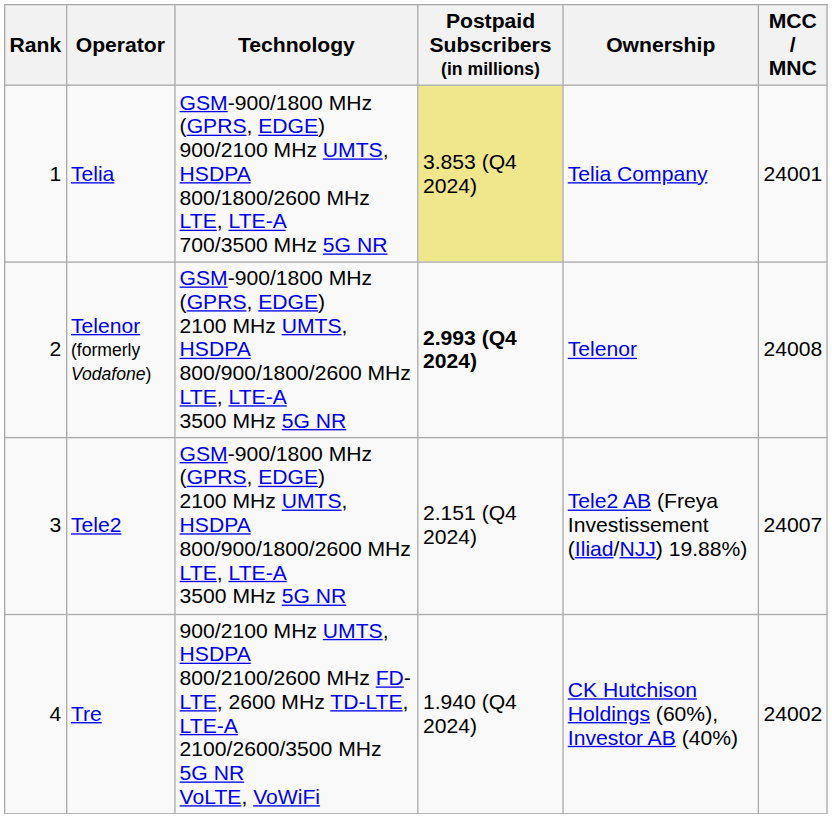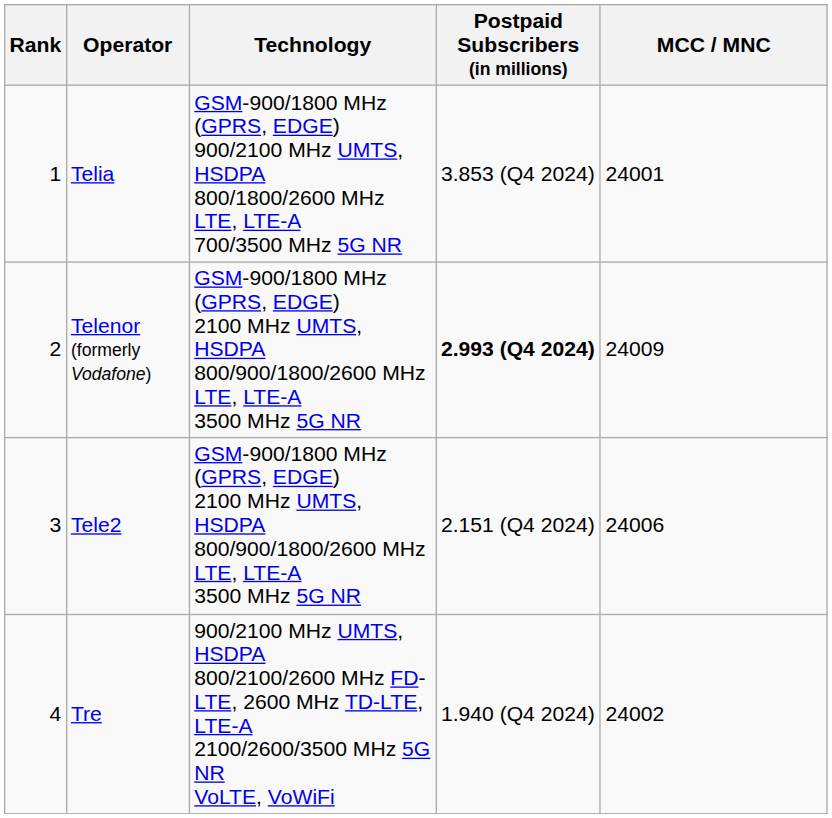- column: (661, 45)
(470, 173) khaki background -> (518, 173) no background
(793, 349) 24008 -> (635, 349) 24009
(793, 525) 24007 -> (635, 525) 24006
